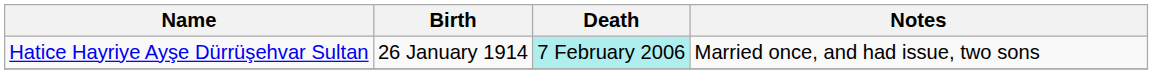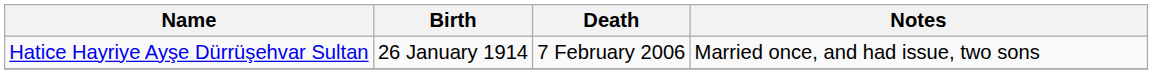(611, 52) paleturquoise background -> (611, 52) no background
